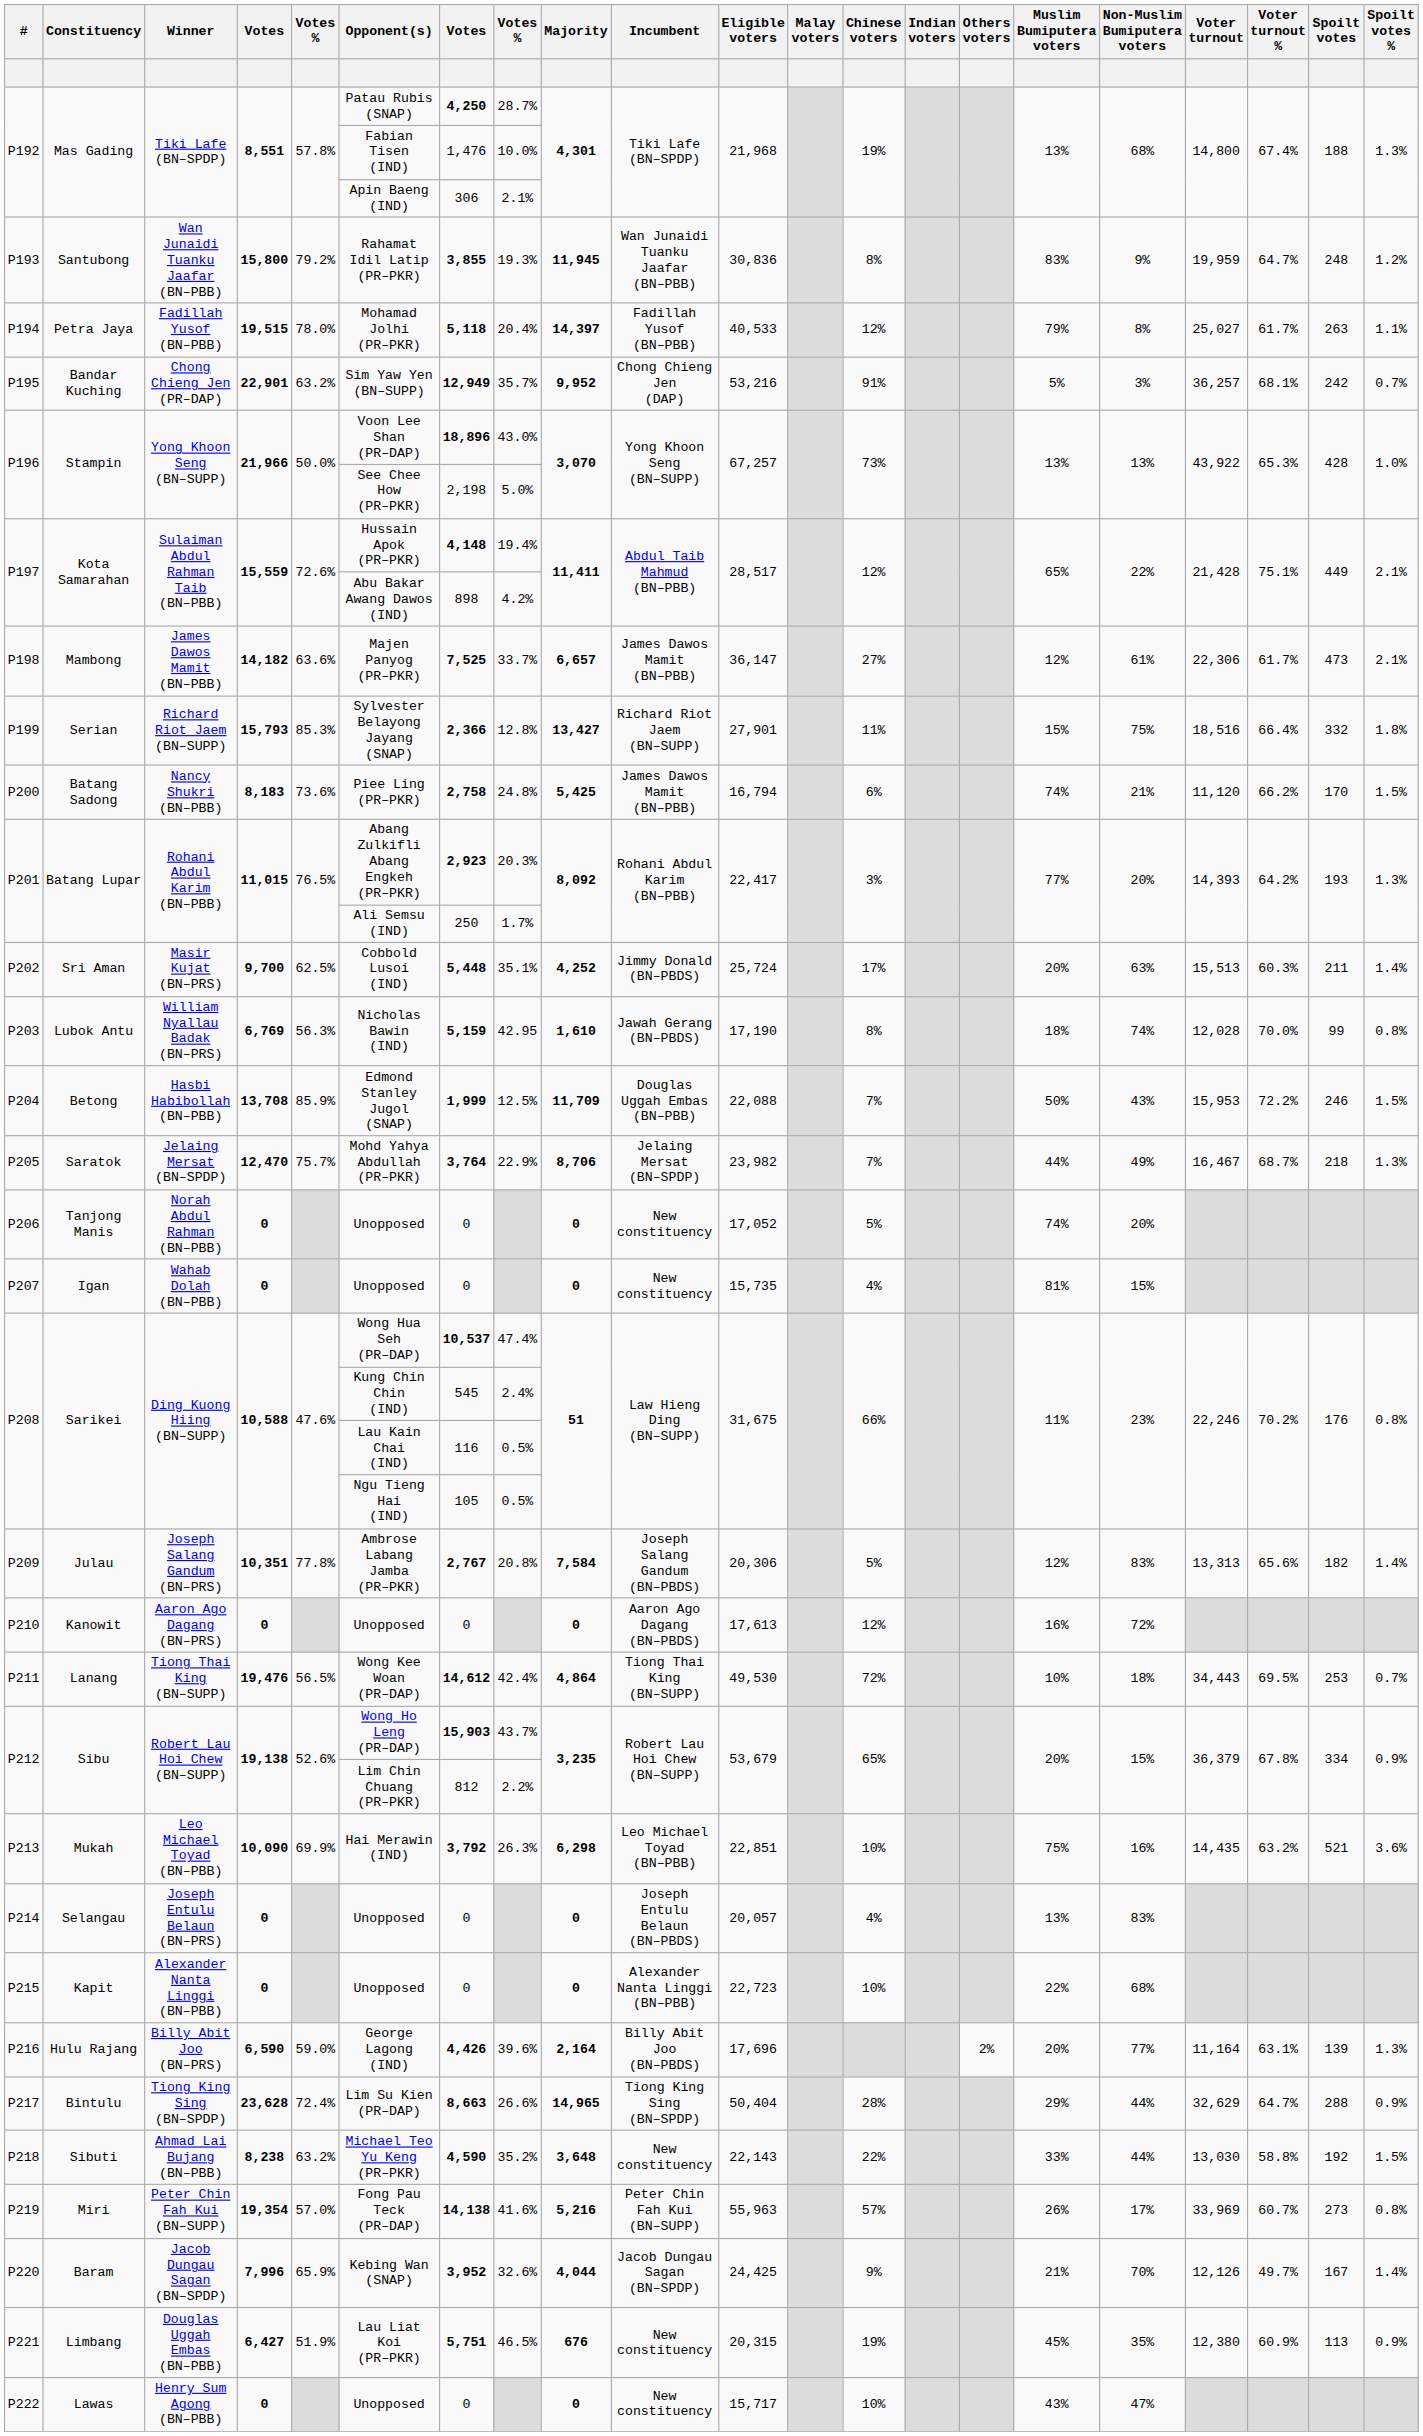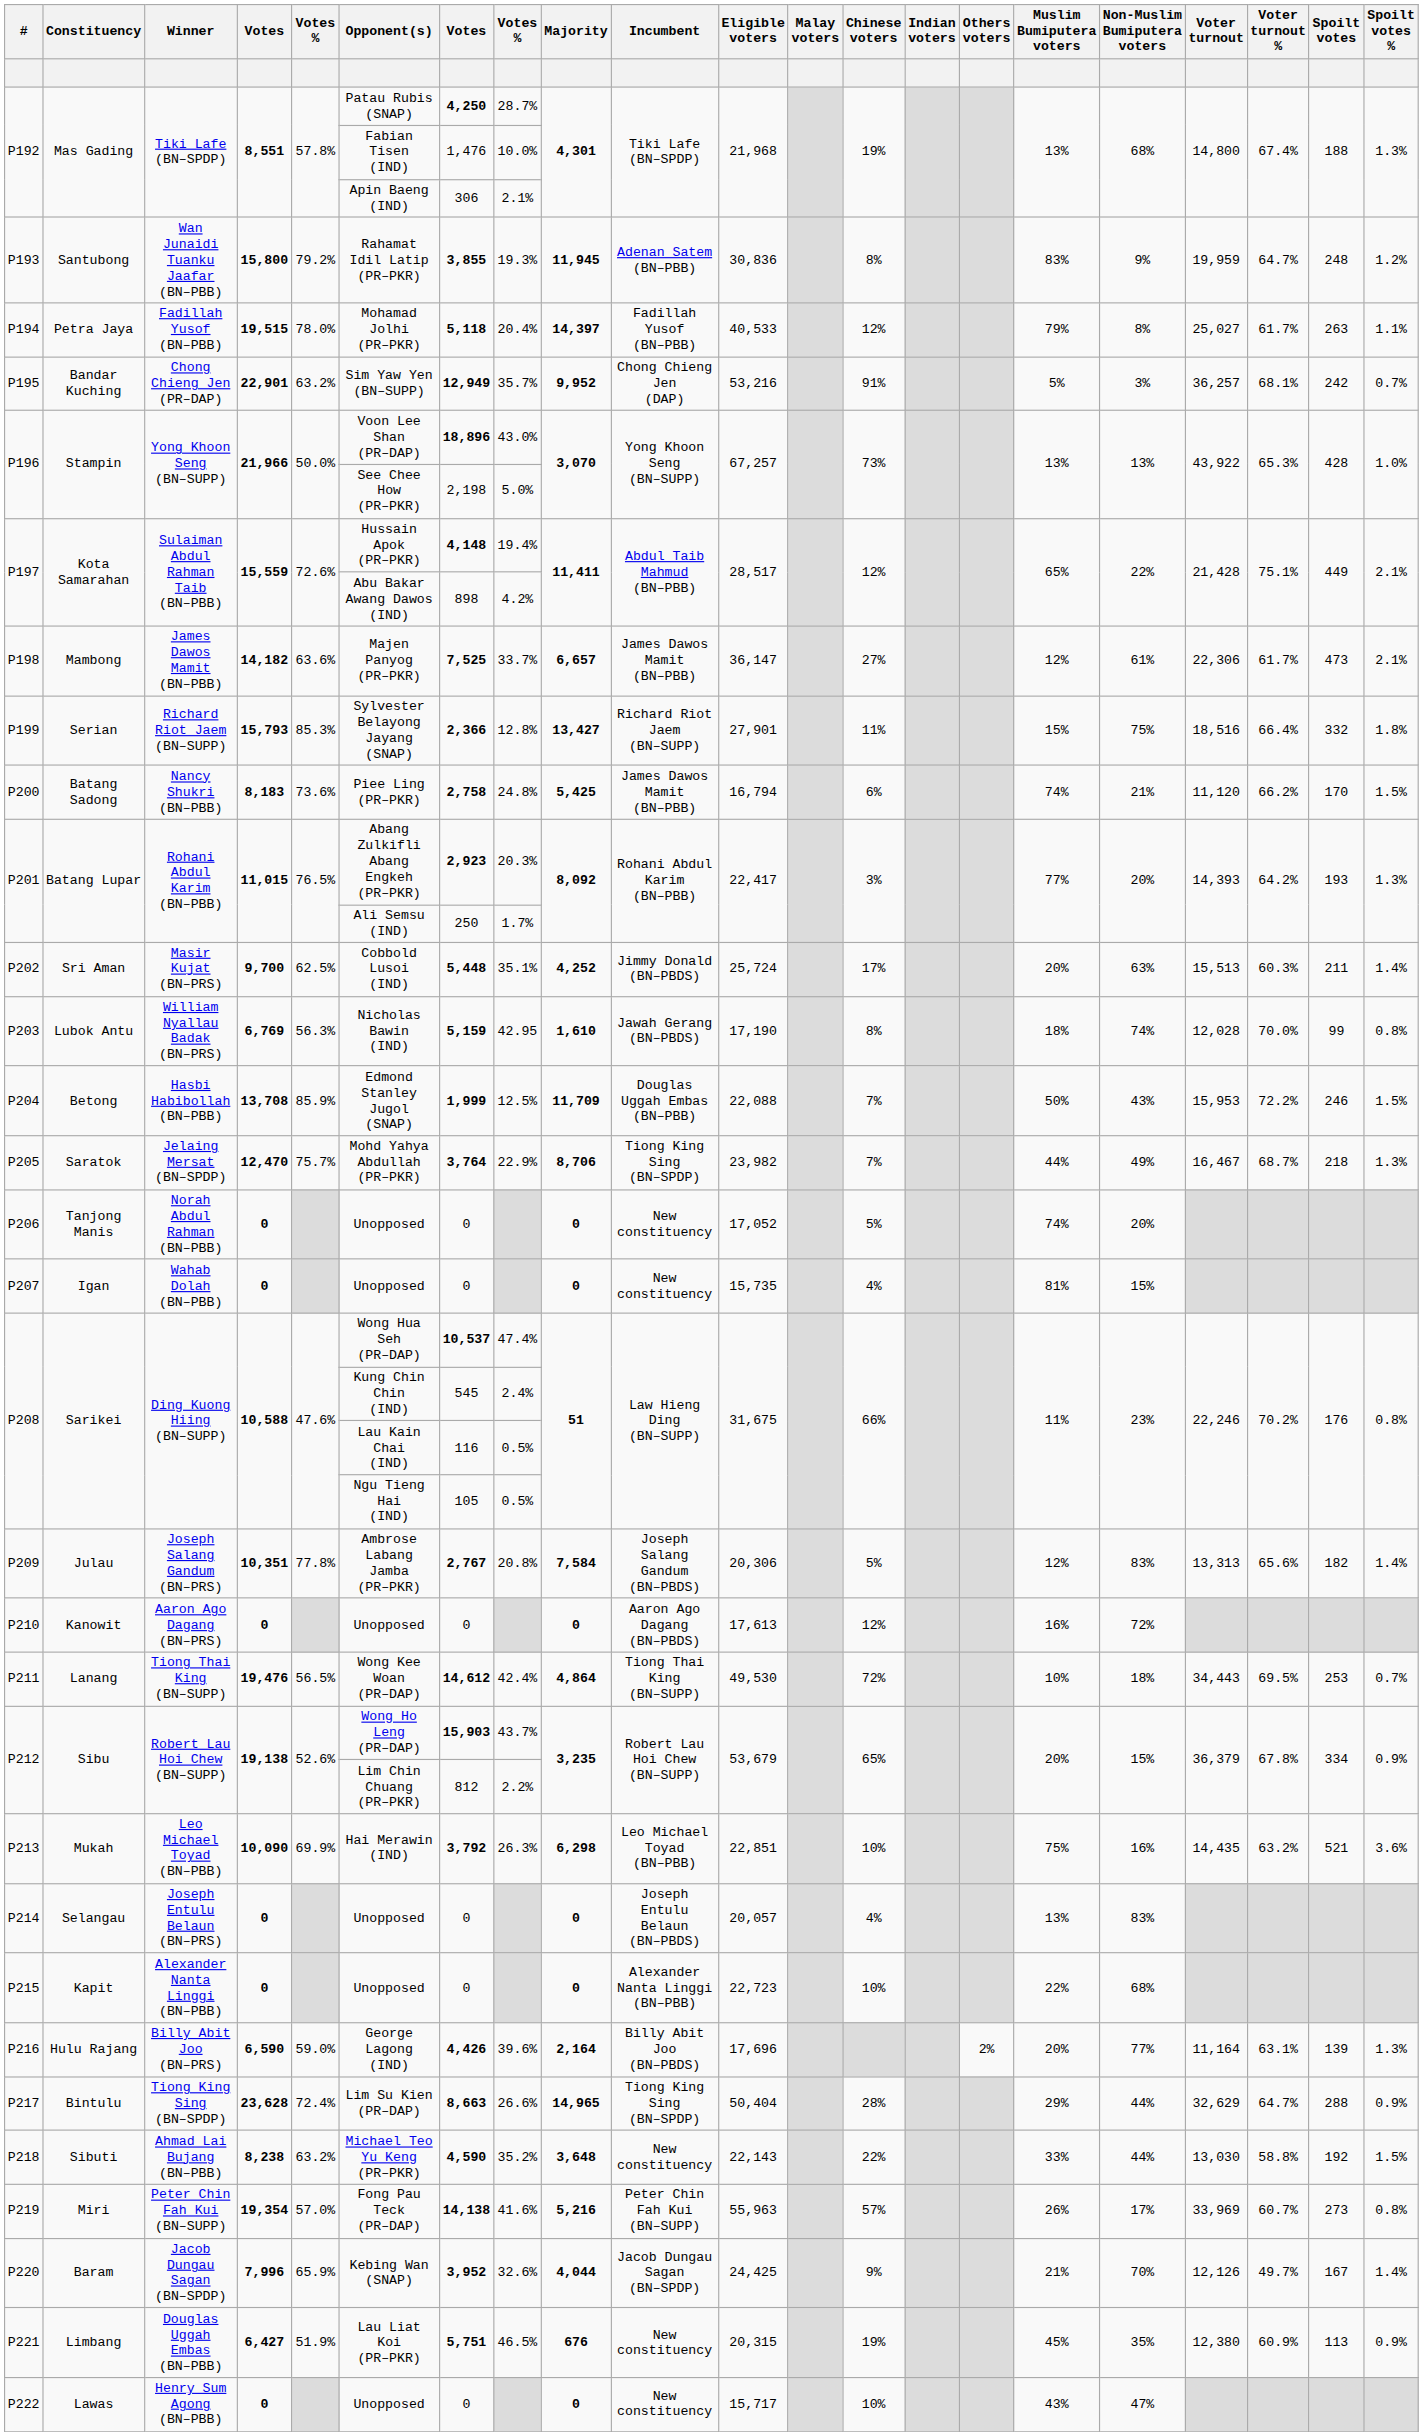(665, 260) Wan Junaidi Tuanku Jaafar (BN–PBB) -> (665, 260) Adenan Satem (BN–PBB)
(665, 1162) Jelaing Mersat (BN–SPDP) -> (665, 1162) Tiong King Sing (BN–SPDP)
